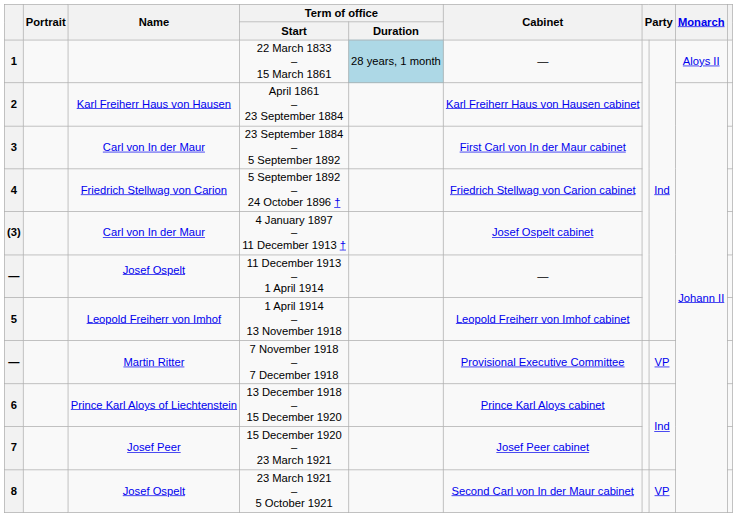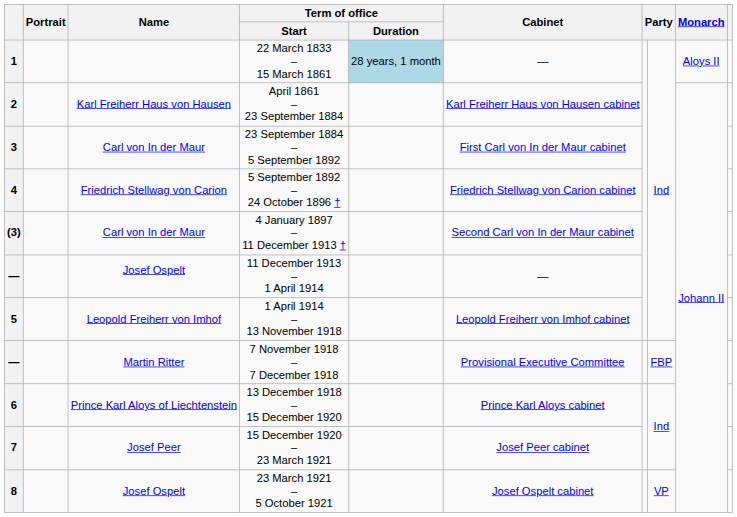(543, 233) Josef Ospelt cabinet -> (543, 233) Second Carl von In der Maur cabinet
(662, 362) VP -> (661, 362) FBP
(543, 491) Second Carl von In der Maur cabinet -> (543, 491) Josef Ospelt cabinet
